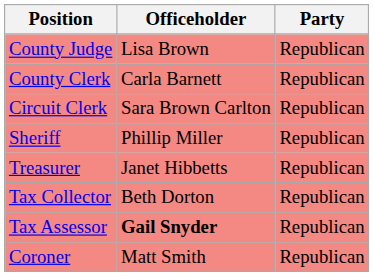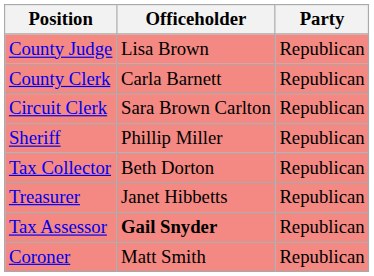rows swapped: (44, 167) <-> (60, 197)
